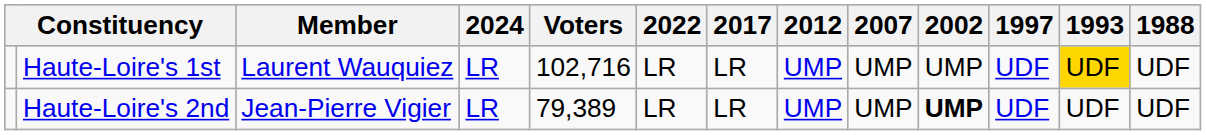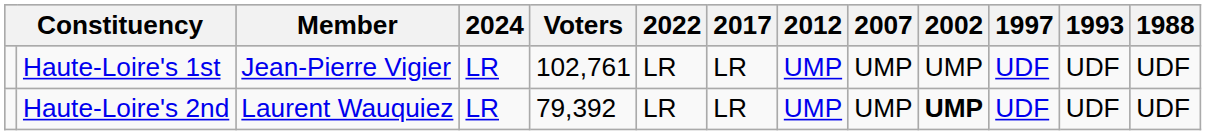(347, 66) Laurent Wauquiez -> (346, 66) Jean-Pierre Vigier
(583, 66) 102,716 -> (583, 66) 102,761
(1093, 66) gold background -> (1093, 66) no background
(346, 108) Jean-Pierre Vigier -> (347, 108) Laurent Wauquiez
(576, 108) 79,389 -> (576, 108) 79,392
